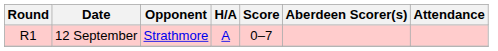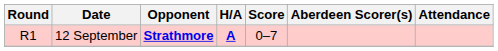(176, 35) normal -> (178, 35) bold
(226, 35) normal -> (231, 35) bold
